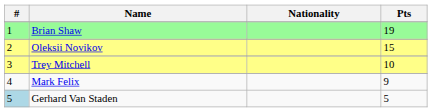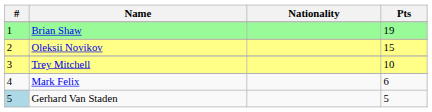(386, 81) 9 -> (386, 81) 6
